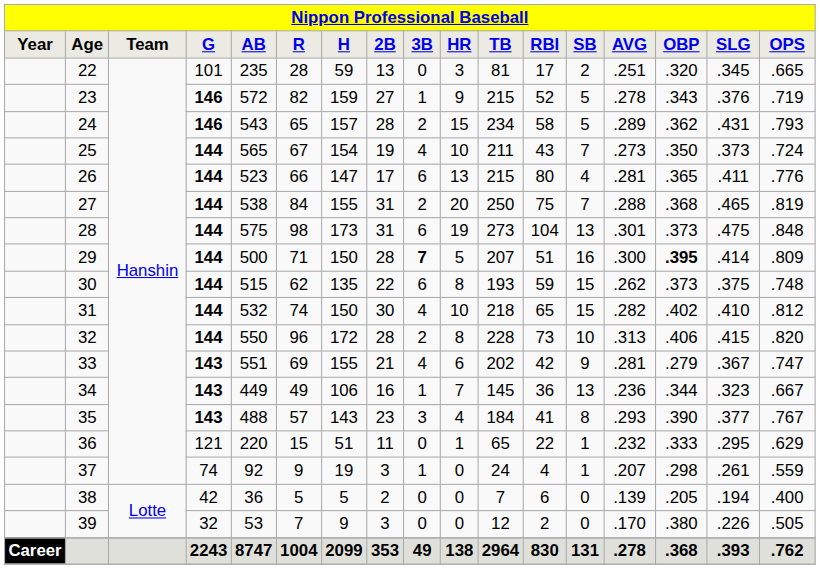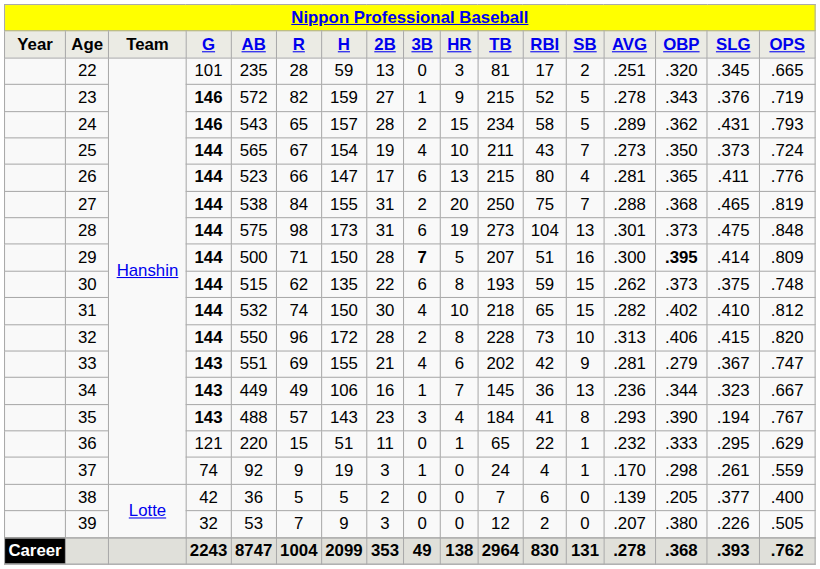(733, 417) .377 -> (733, 417) .194
(630, 470) .207 -> (630, 470) .170
(733, 497) .194 -> (733, 497) .377
(630, 524) .170 -> (630, 524) .207
